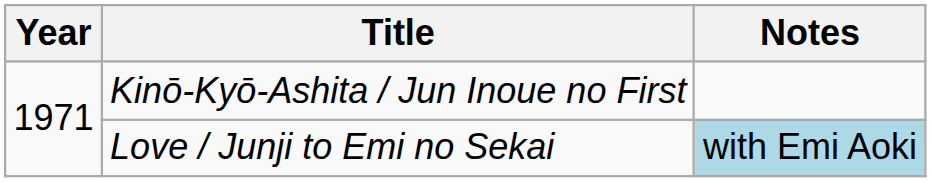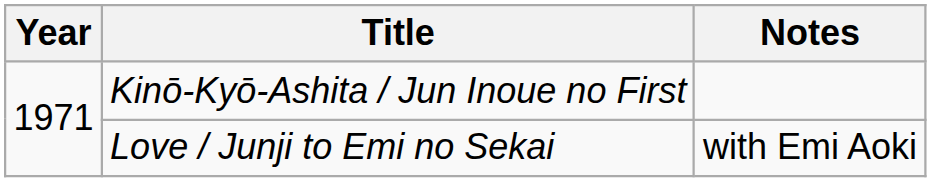(810, 147) lightblue background -> (810, 147) no background
